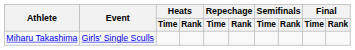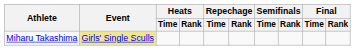(118, 39) no background -> (118, 39) khaki background
